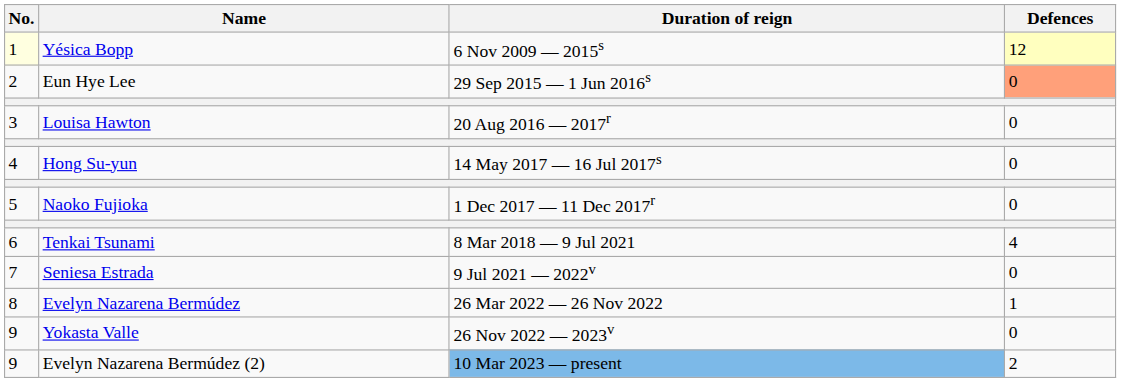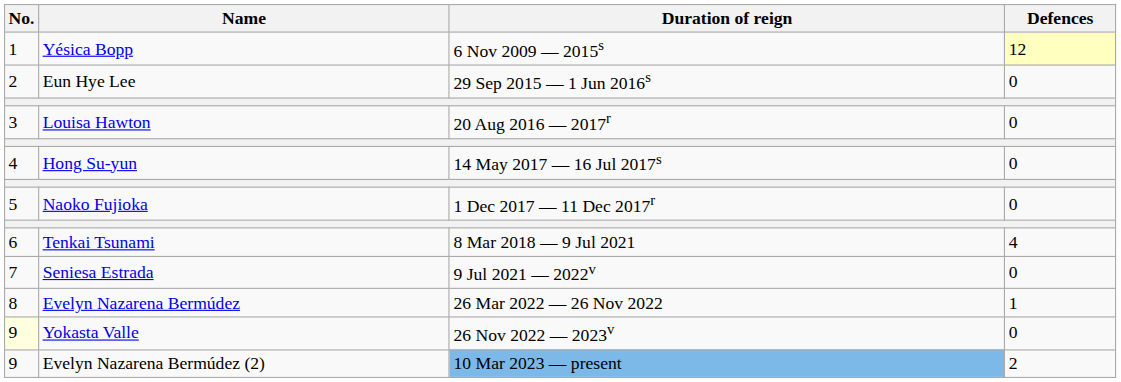(13, 48) lightyellow background -> (13, 48) no background
(1013, 81) lightsalmon background -> (1013, 81) no background
(13, 333) no background -> (13, 333) lightyellow background
